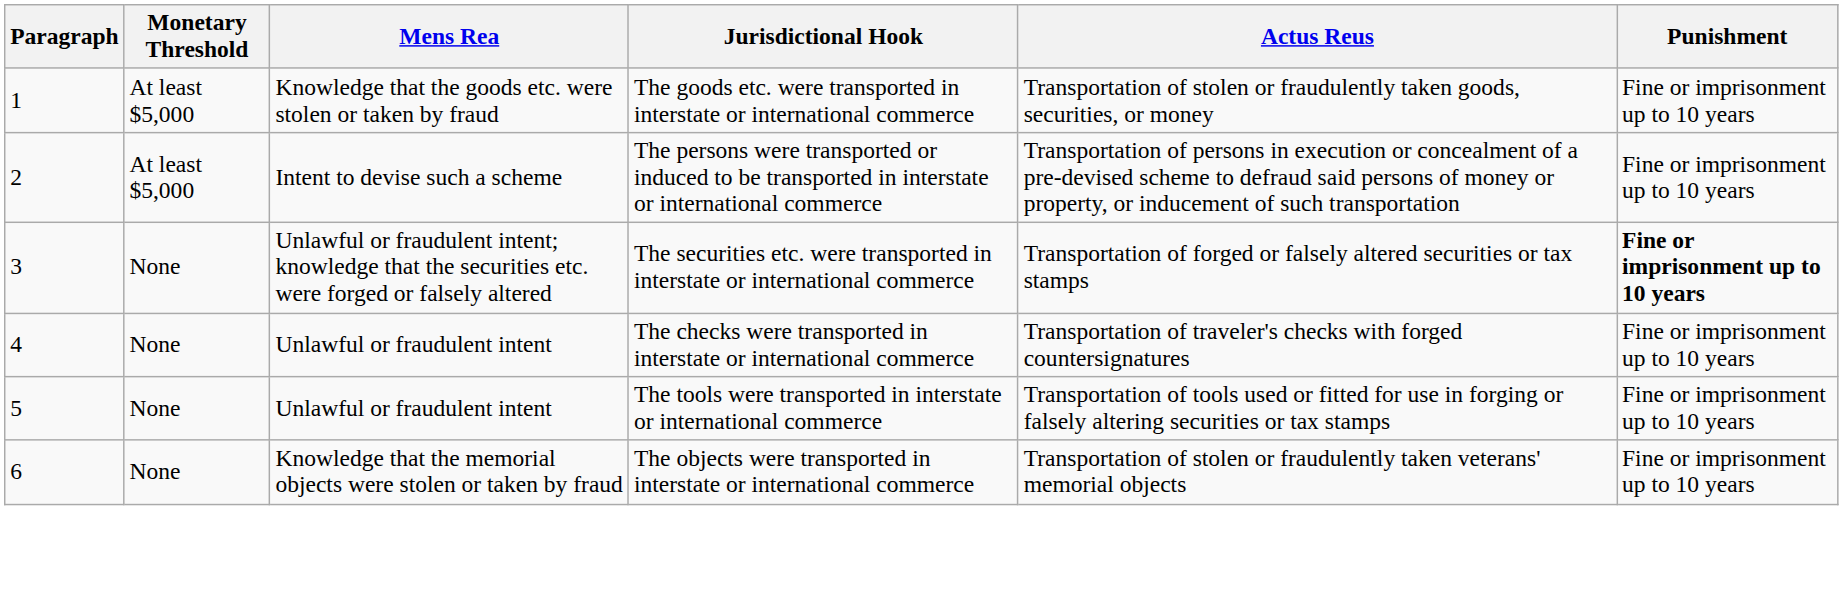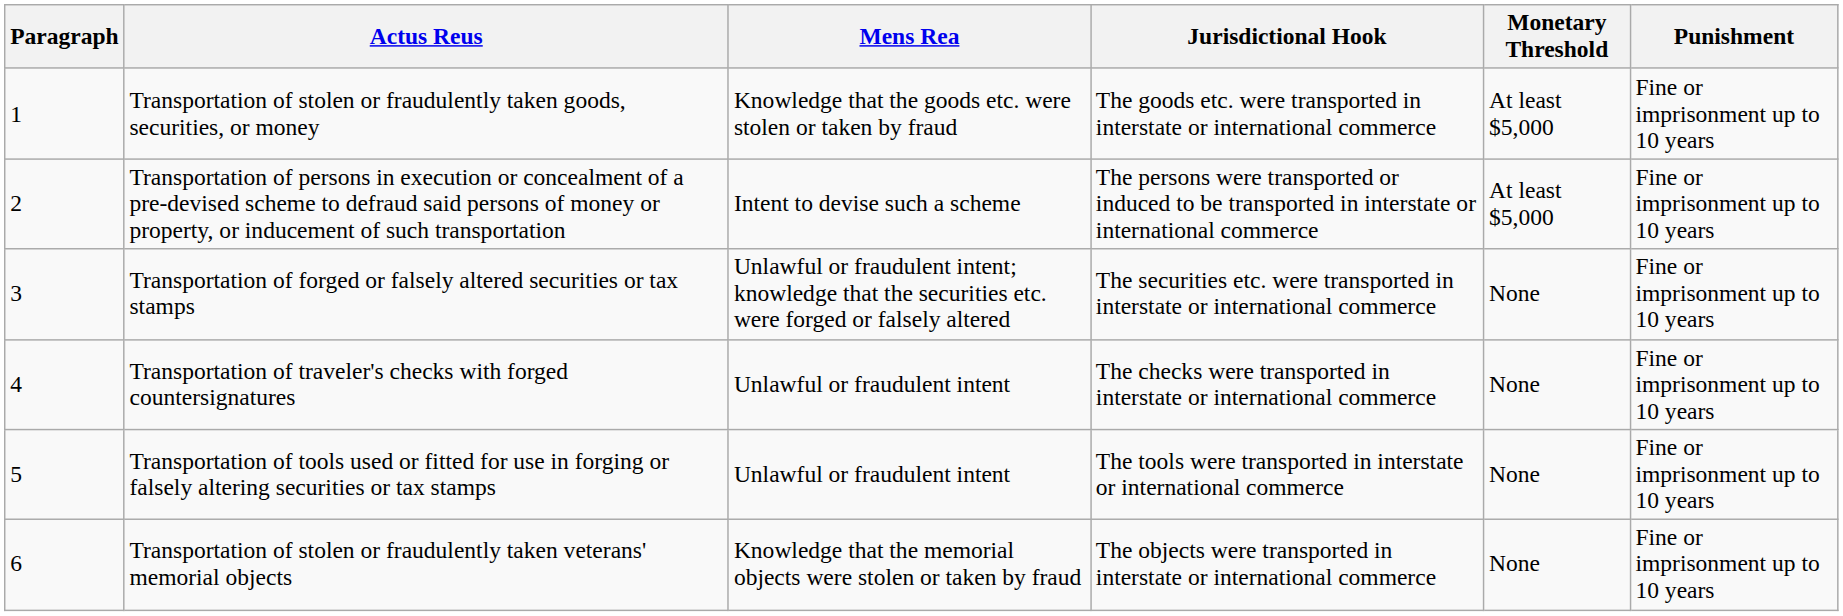columns swapped: (1317, 36) <-> (197, 36)
(1721, 267) bold -> (1728, 293) normal
